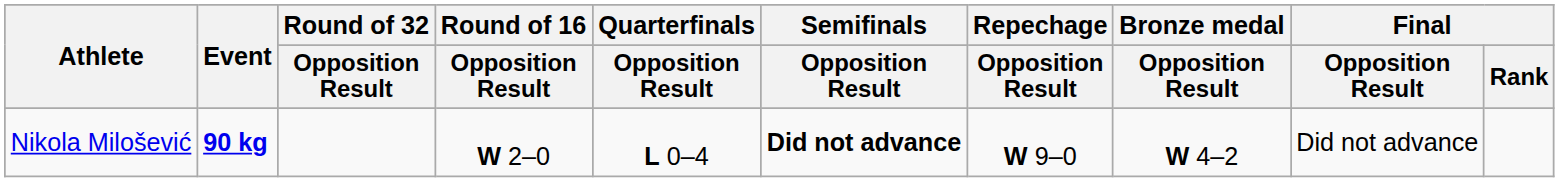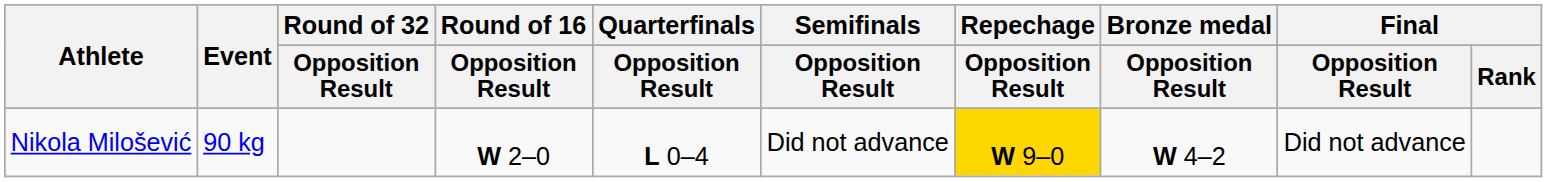(235, 143) bold -> (234, 143) normal
(864, 143) bold -> (858, 143) normal
(1040, 157) no background -> (1028, 157) gold background
